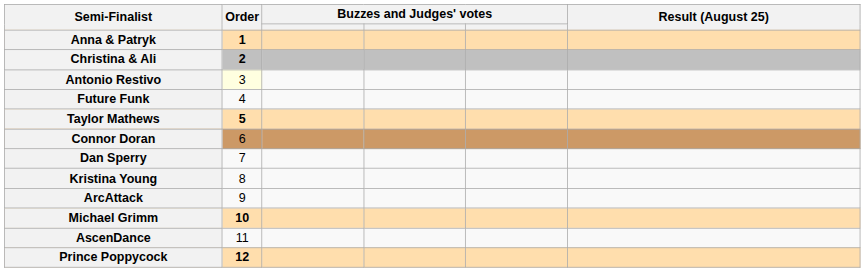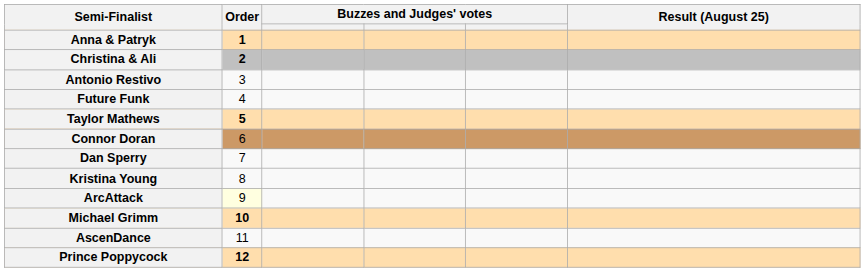(242, 79) lightyellow background -> (242, 79) no background
(242, 198) no background -> (242, 198) lightyellow background
